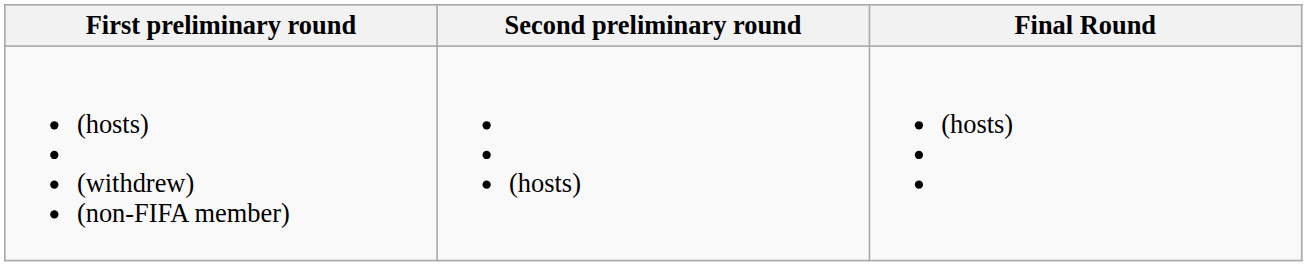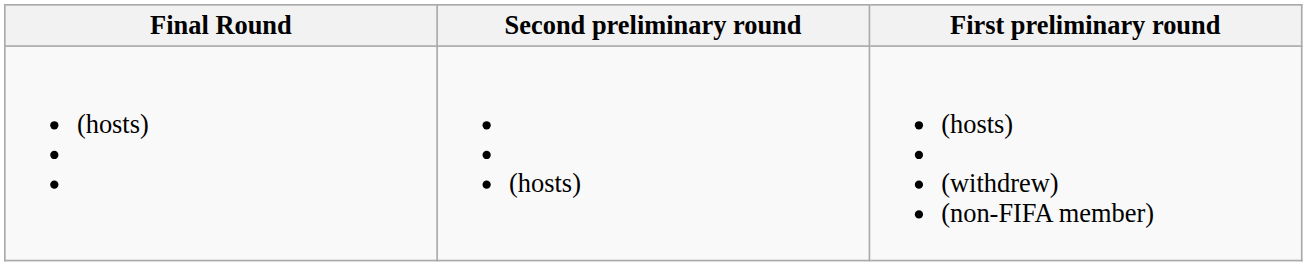columns swapped: (1085, 25) <-> (221, 25)
